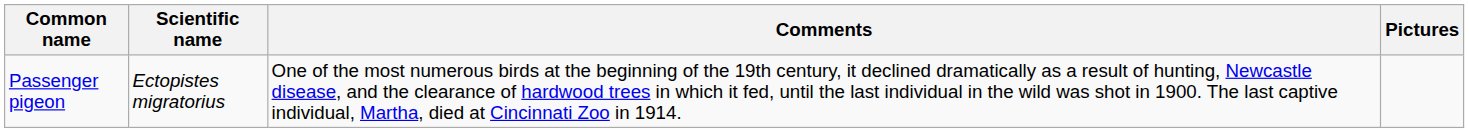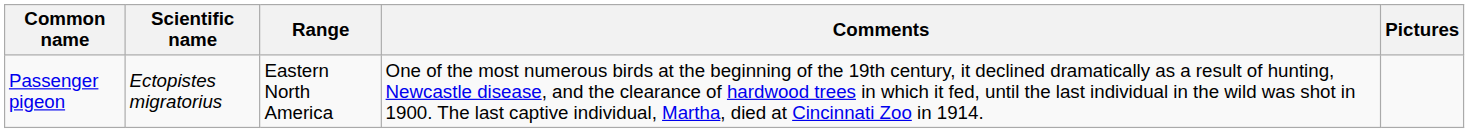+ column: (321, 29)
